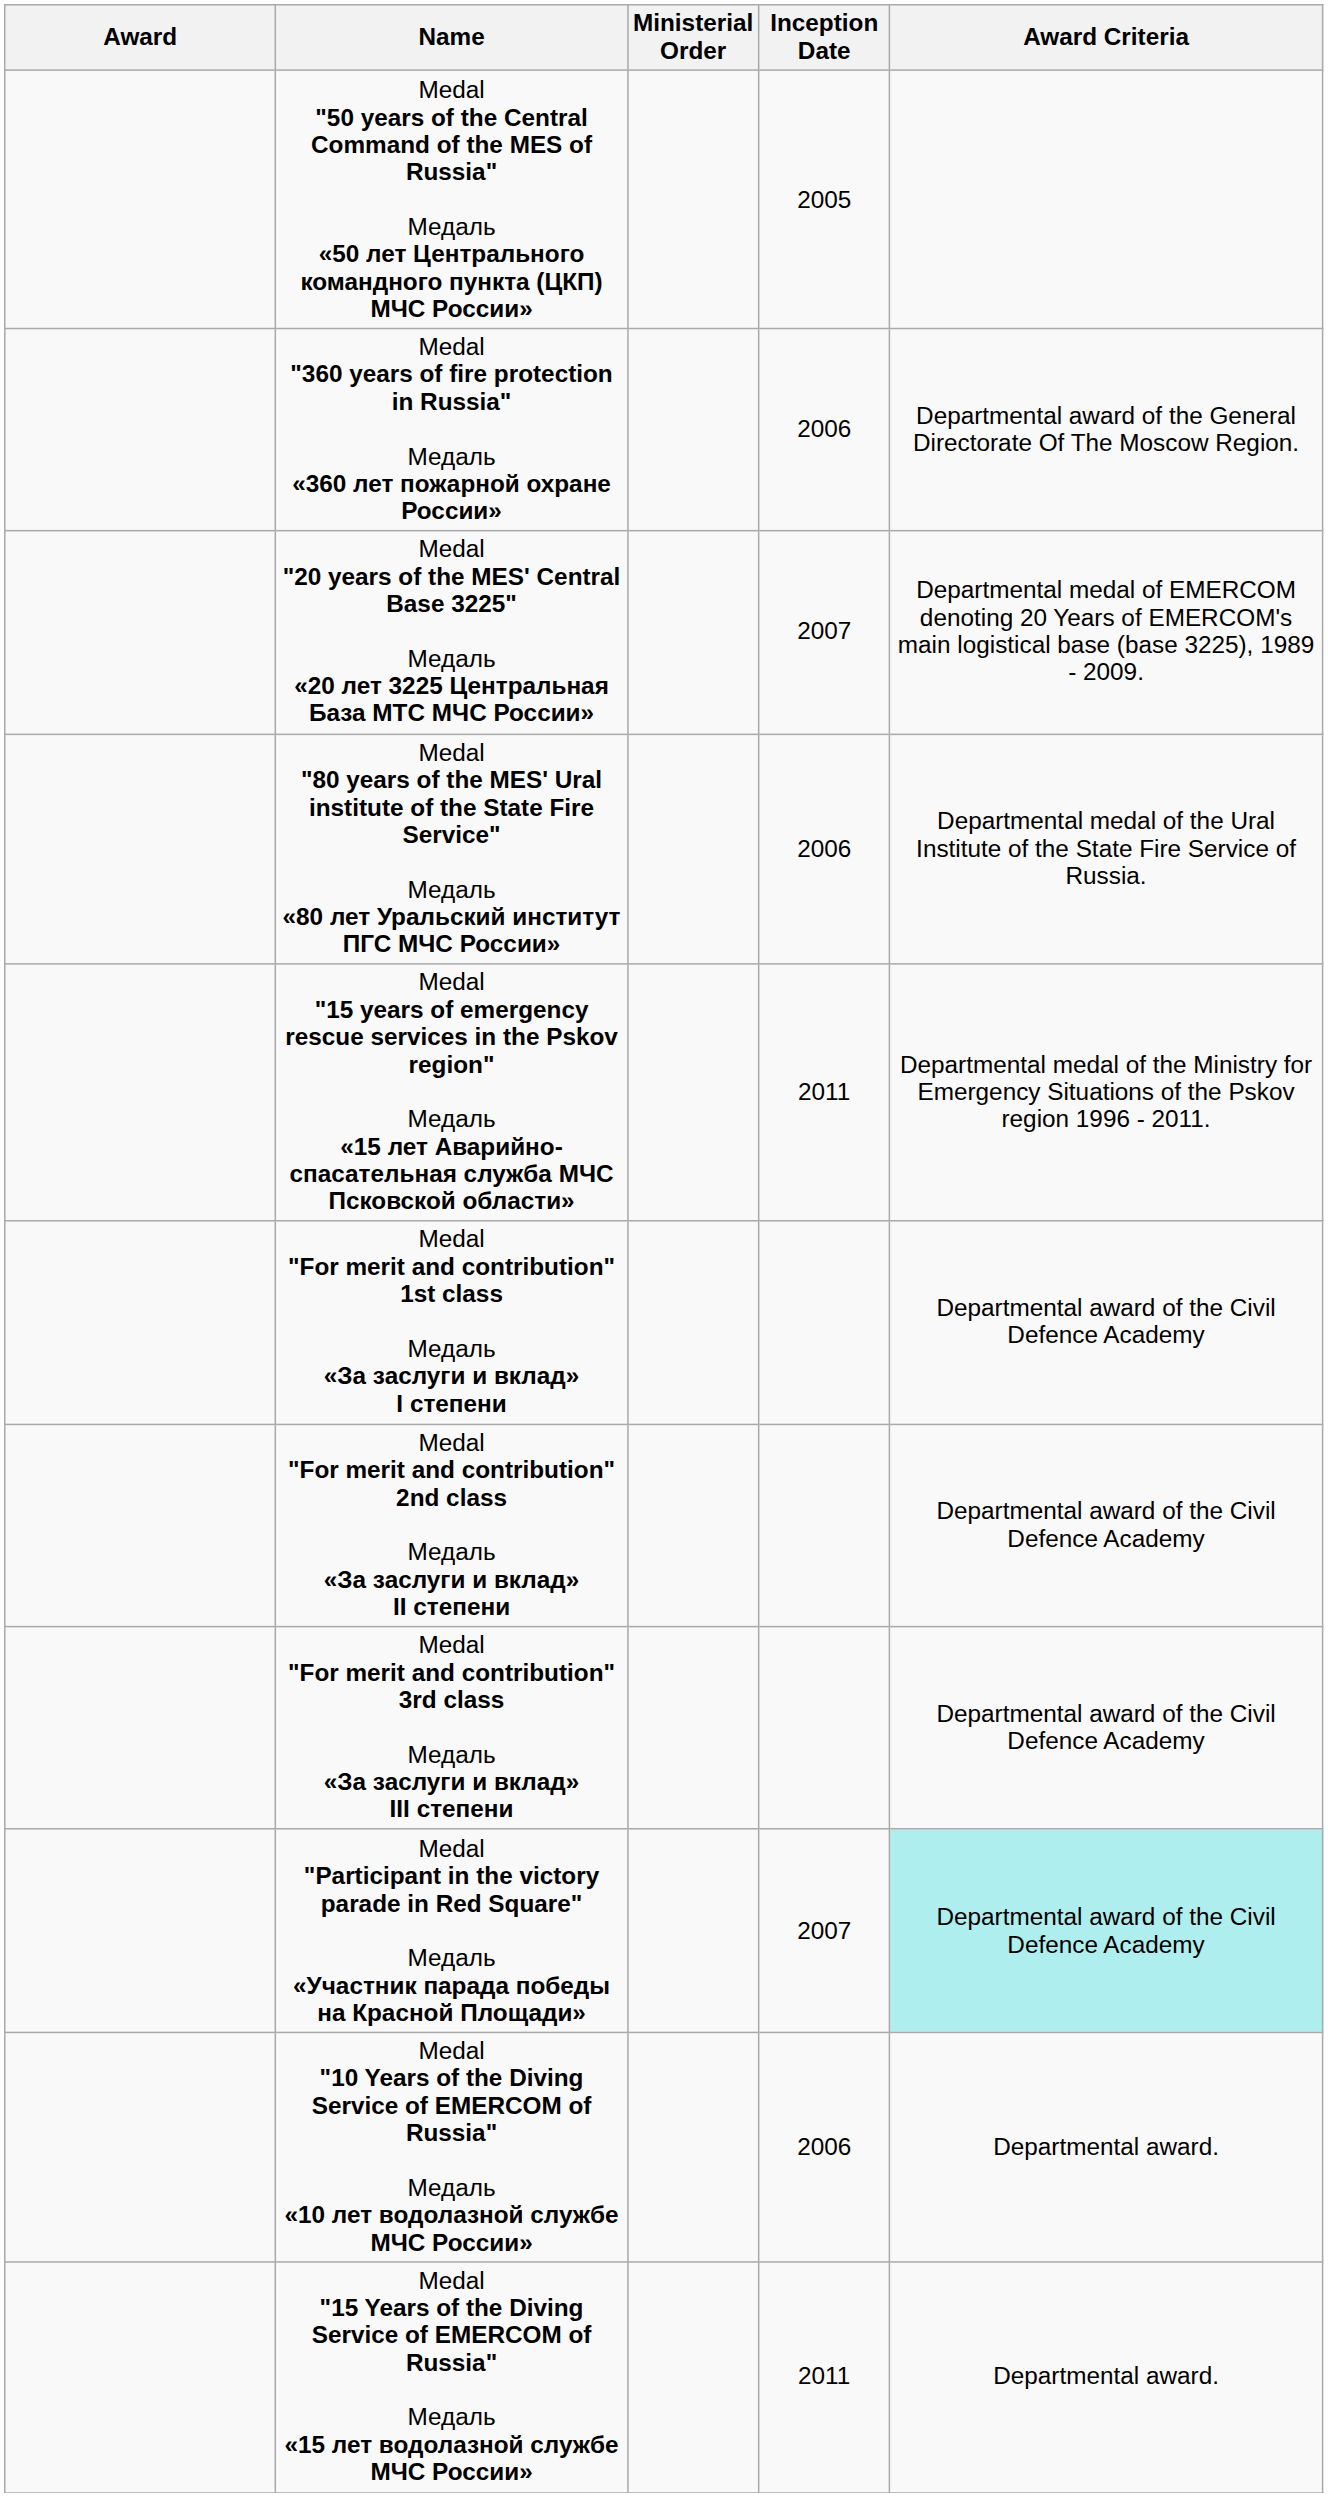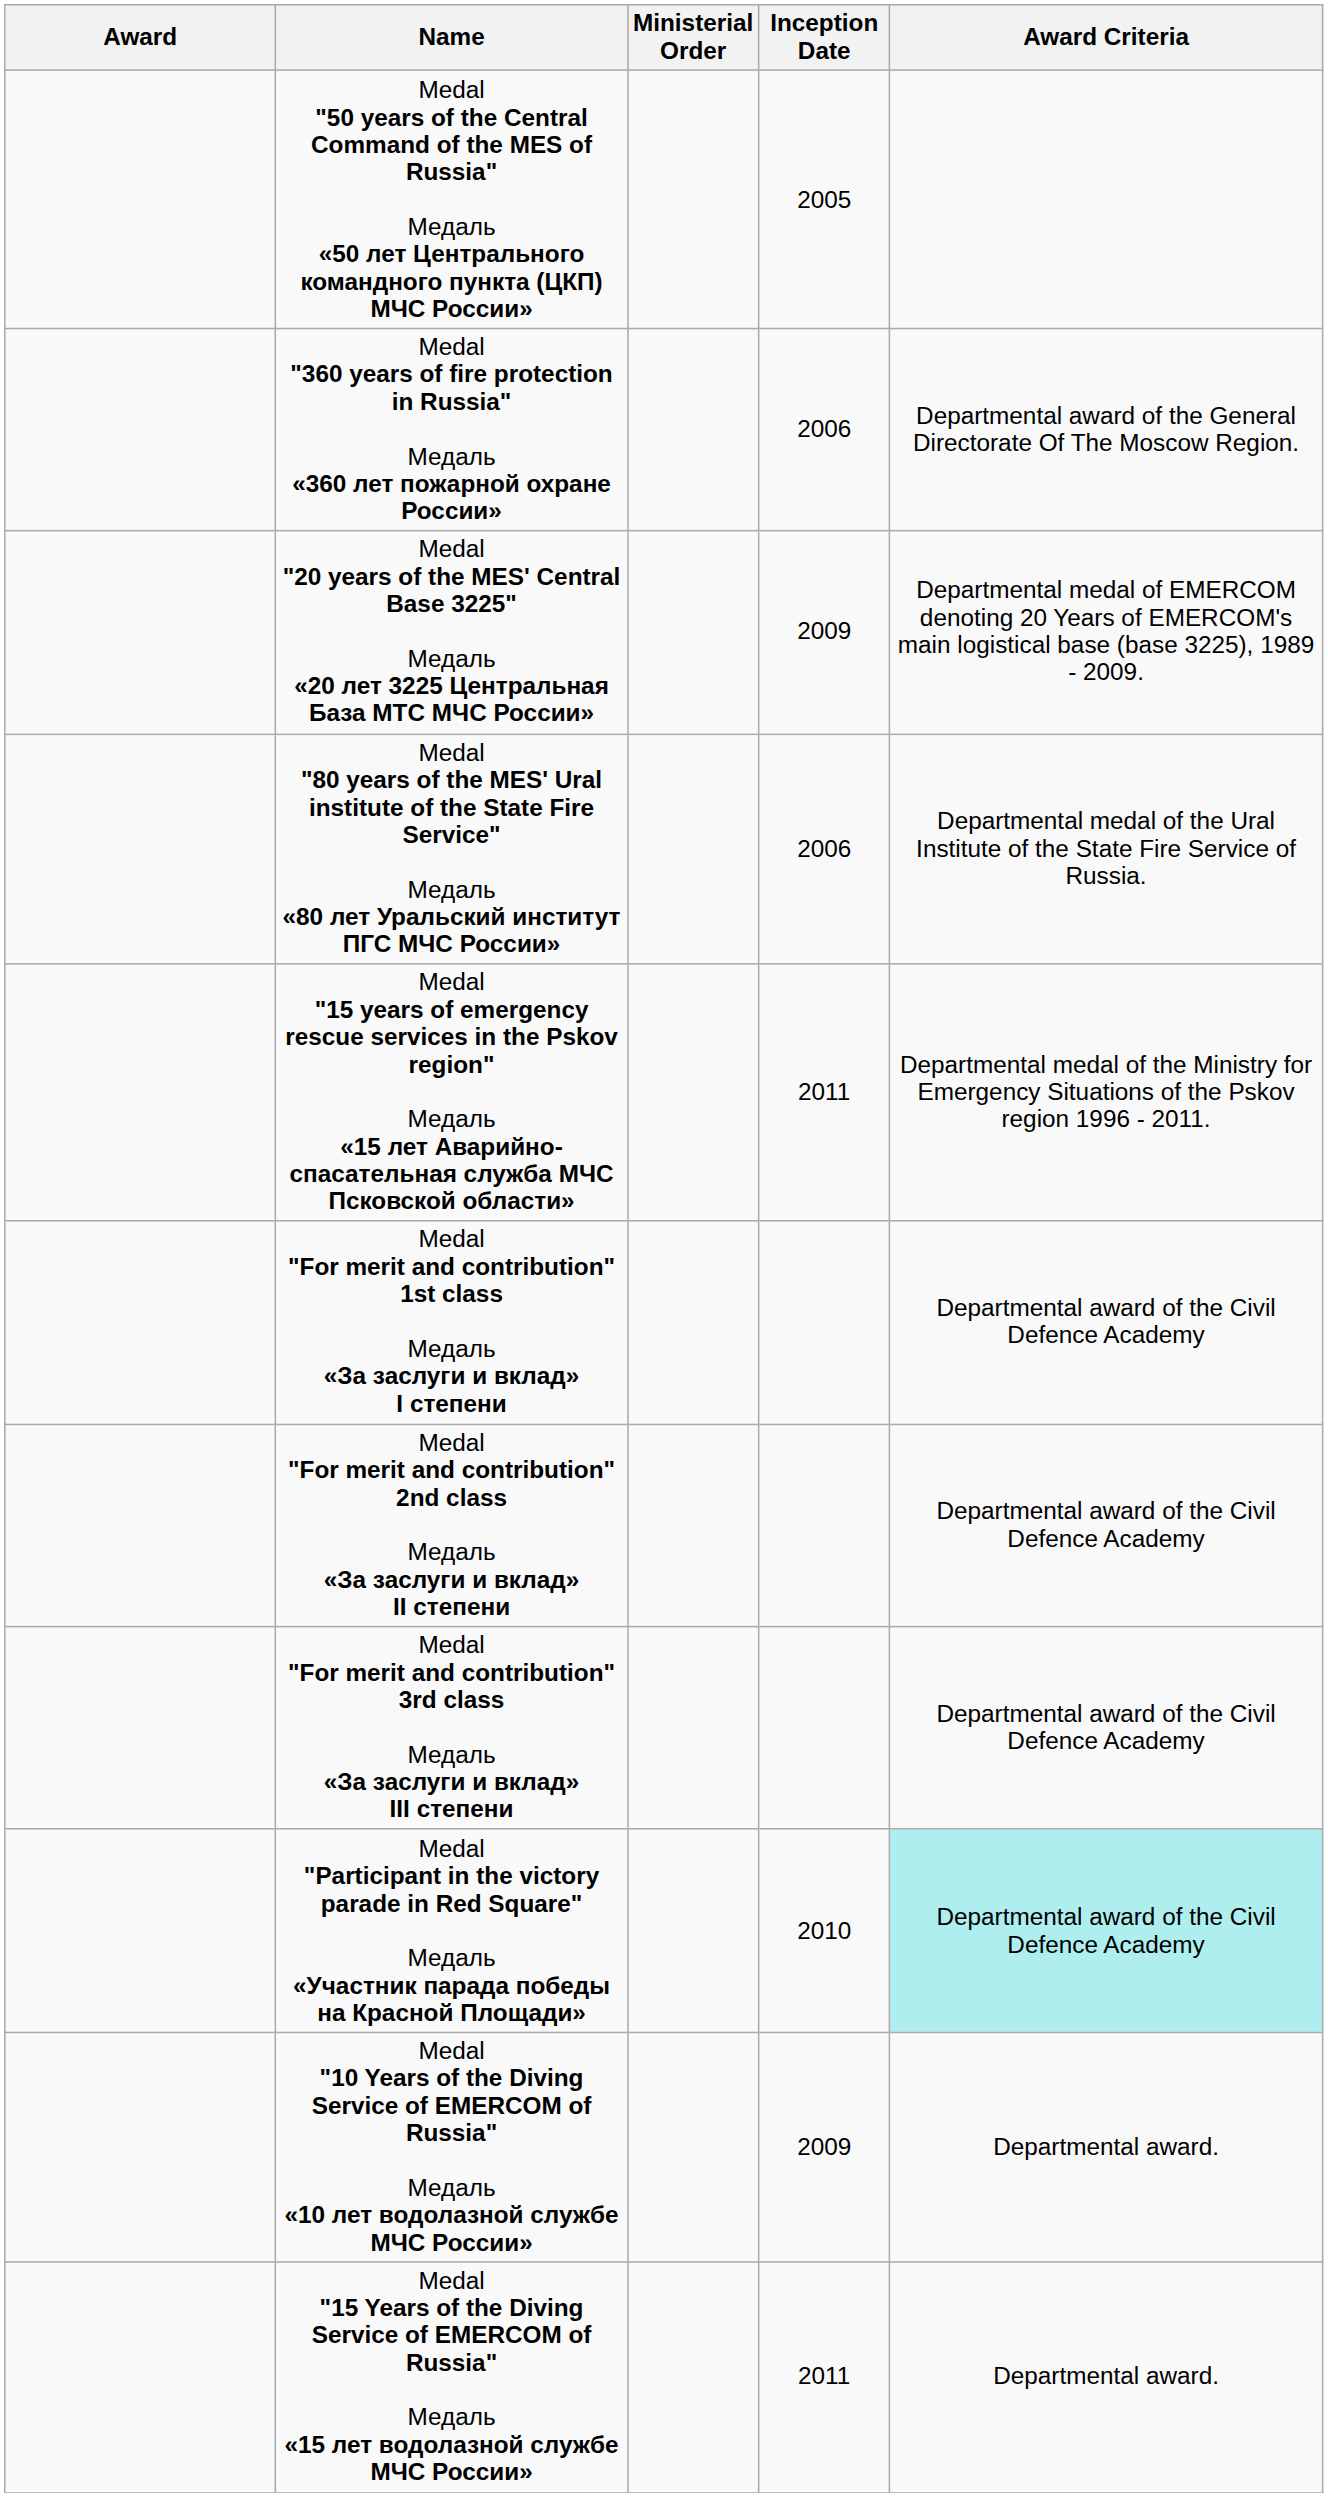(824, 631) 2007 -> (824, 631) 2009
(824, 1930) 2007 -> (824, 1930) 2010
(824, 2146) 2006 -> (824, 2146) 2009
